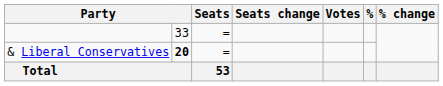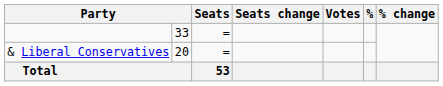(182, 52) bold -> (182, 52) normal
